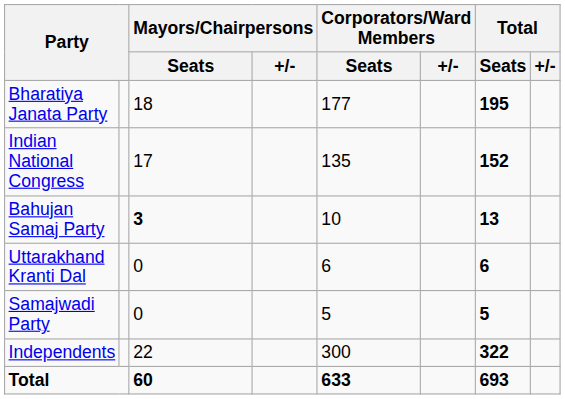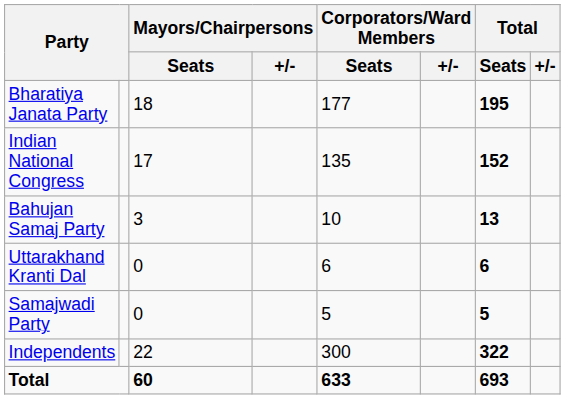(138, 219) bold -> (138, 219) normal
